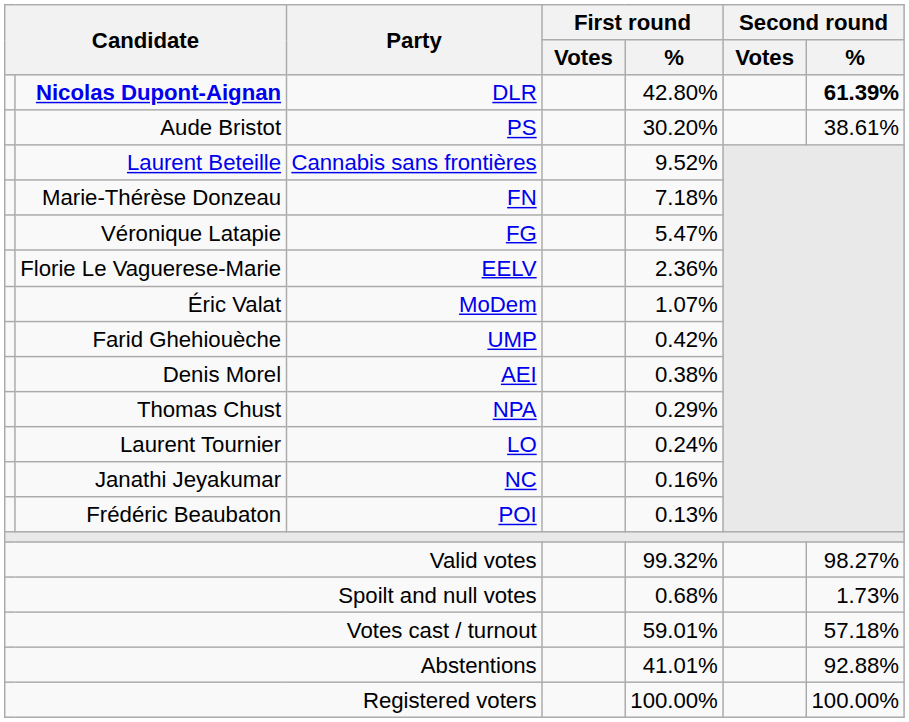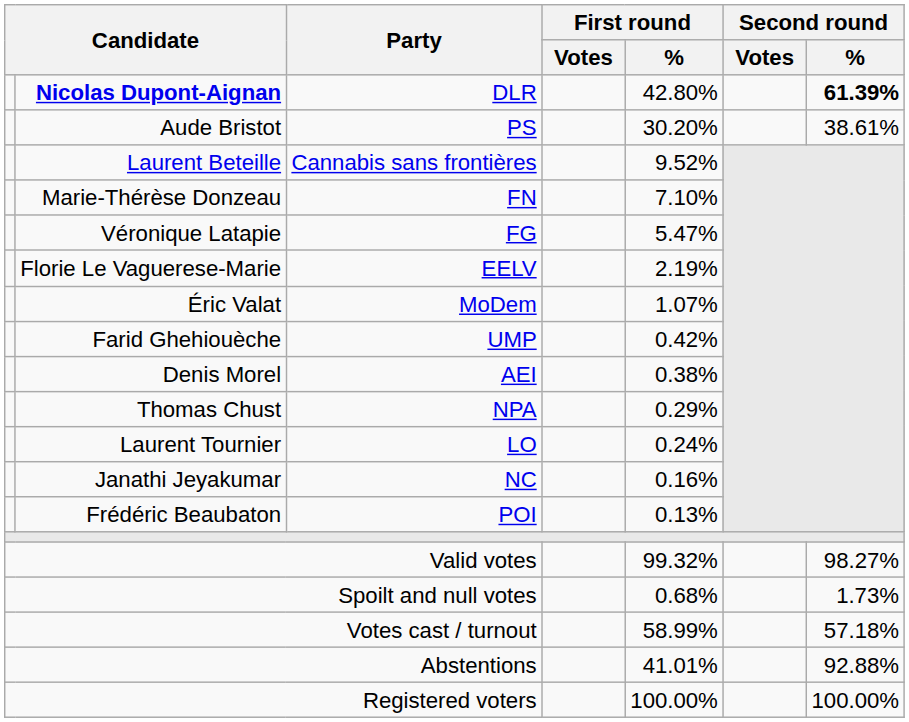(686, 198) 7.18% -> (686, 198) 7.10%
(686, 268) 2.36% -> (686, 268) 2.19%
(680, 630) 59.01% -> (680, 630) 58.99%
